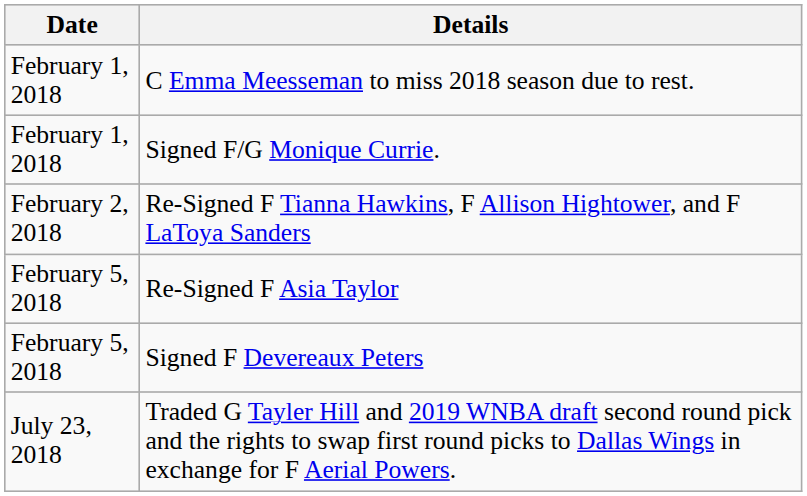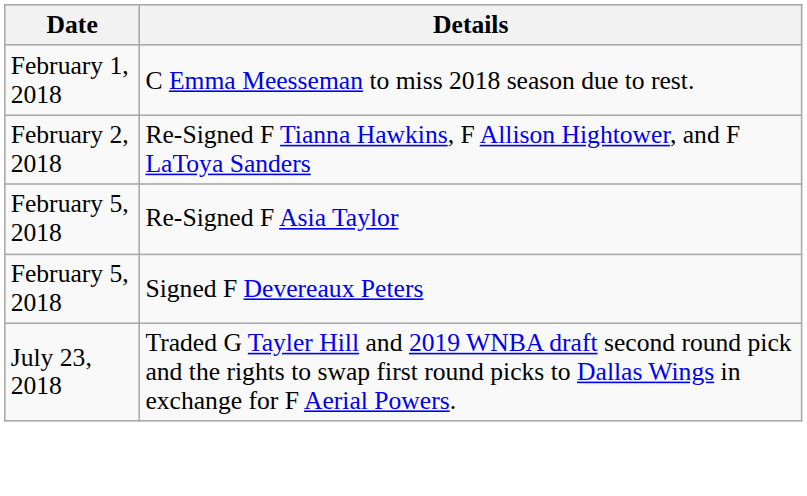- row: (293, 149)
